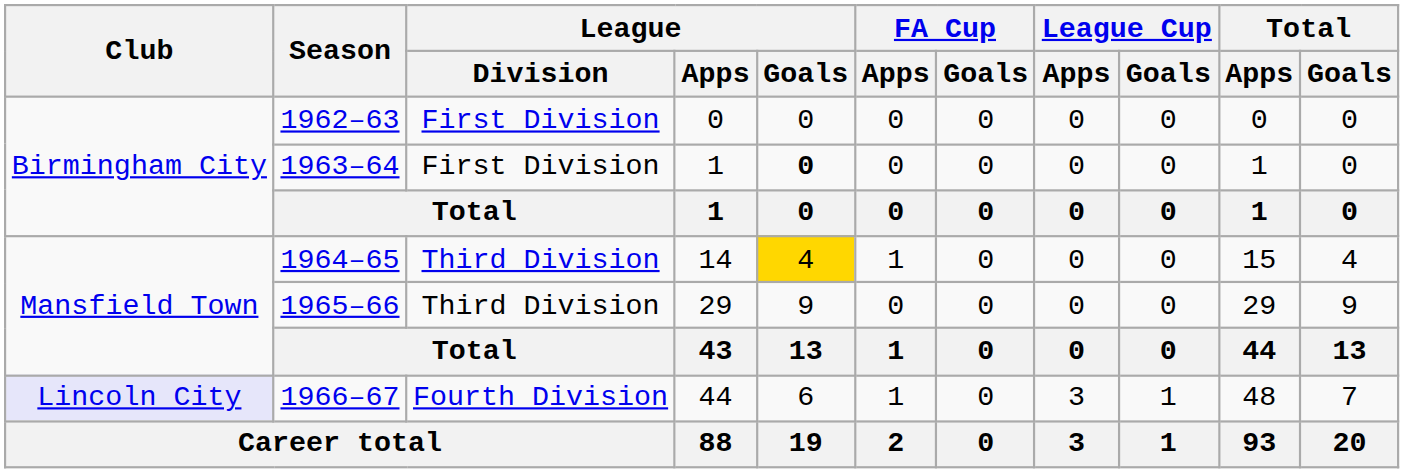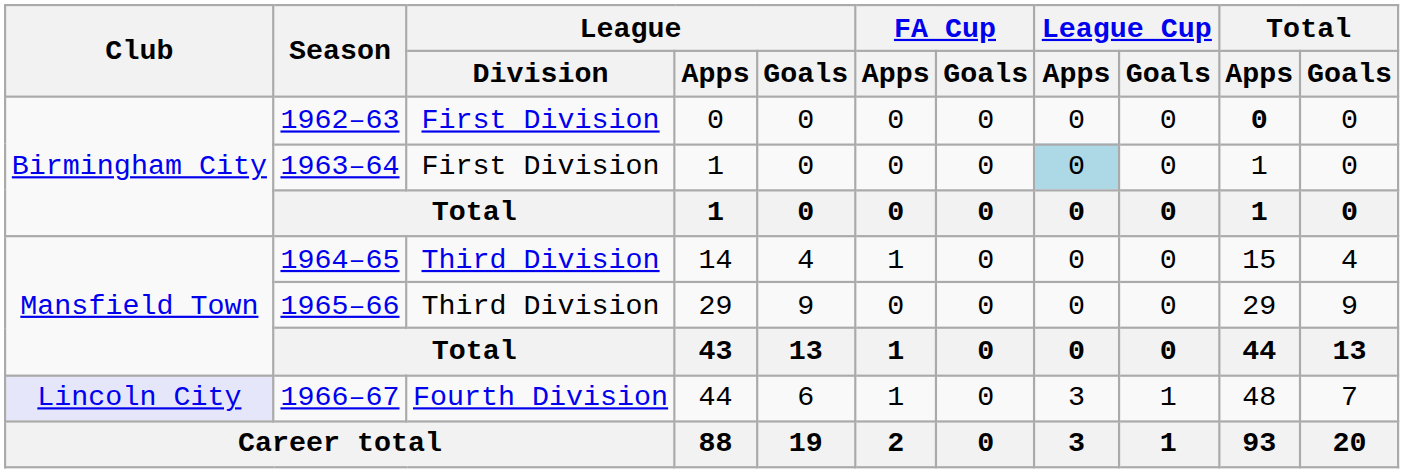(1259, 121) normal -> (1259, 121) bold
(806, 167) bold -> (806, 167) normal
(1077, 167) no background -> (1077, 167) lightblue background
(806, 259) gold background -> (806, 259) no background
